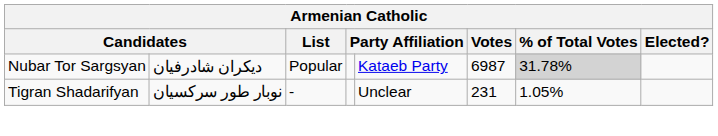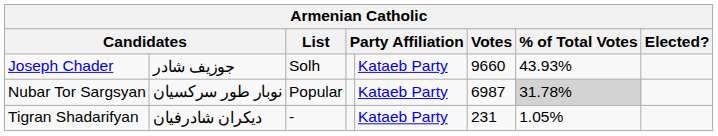+ row: (61, 66)
(207, 67) ديكران شادرفيان -> (217, 92) نوبار طور سركسيان
(217, 92) نوبار طور سركسيان -> (207, 118) ديكران شادرفيان
(385, 92) Unclear -> (403, 117) Kataeb Party
